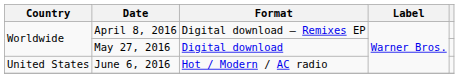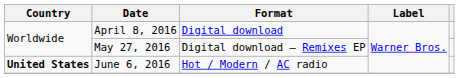(274, 30) Digital download – Remixes EP -> (232, 30) Digital download
(232, 47) Digital download -> (274, 47) Digital download – Remixes EP
(48, 64) normal -> (48, 64) bold
